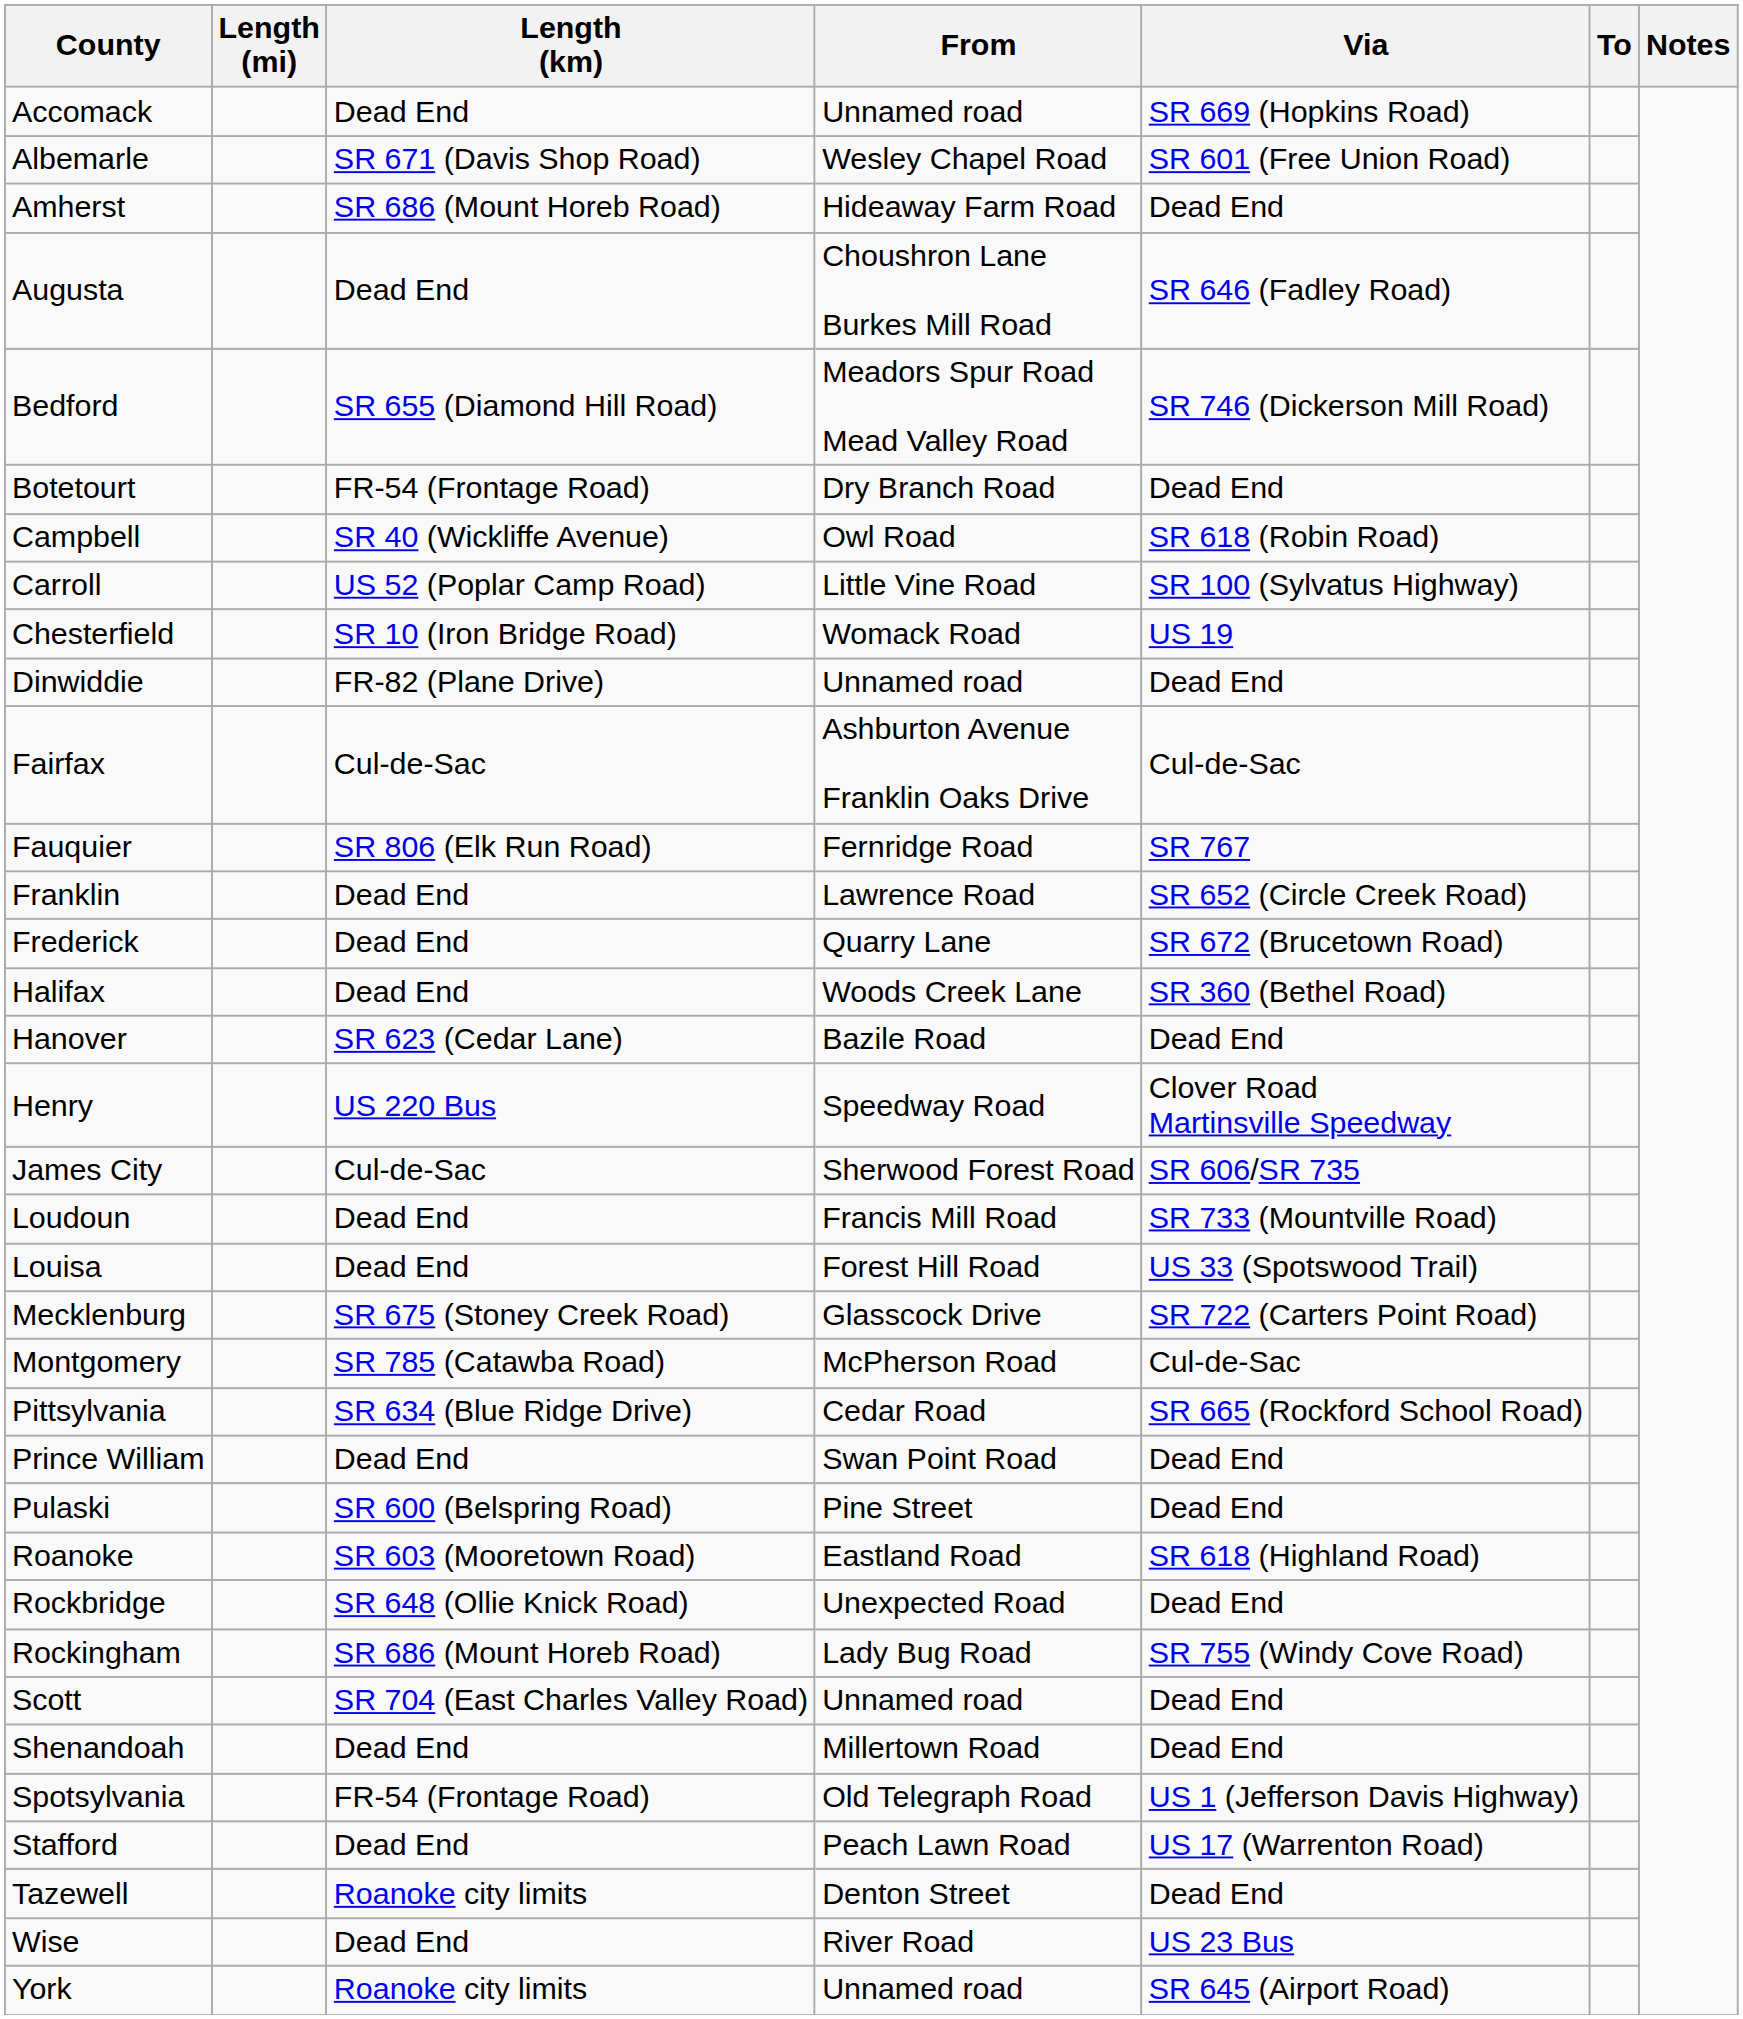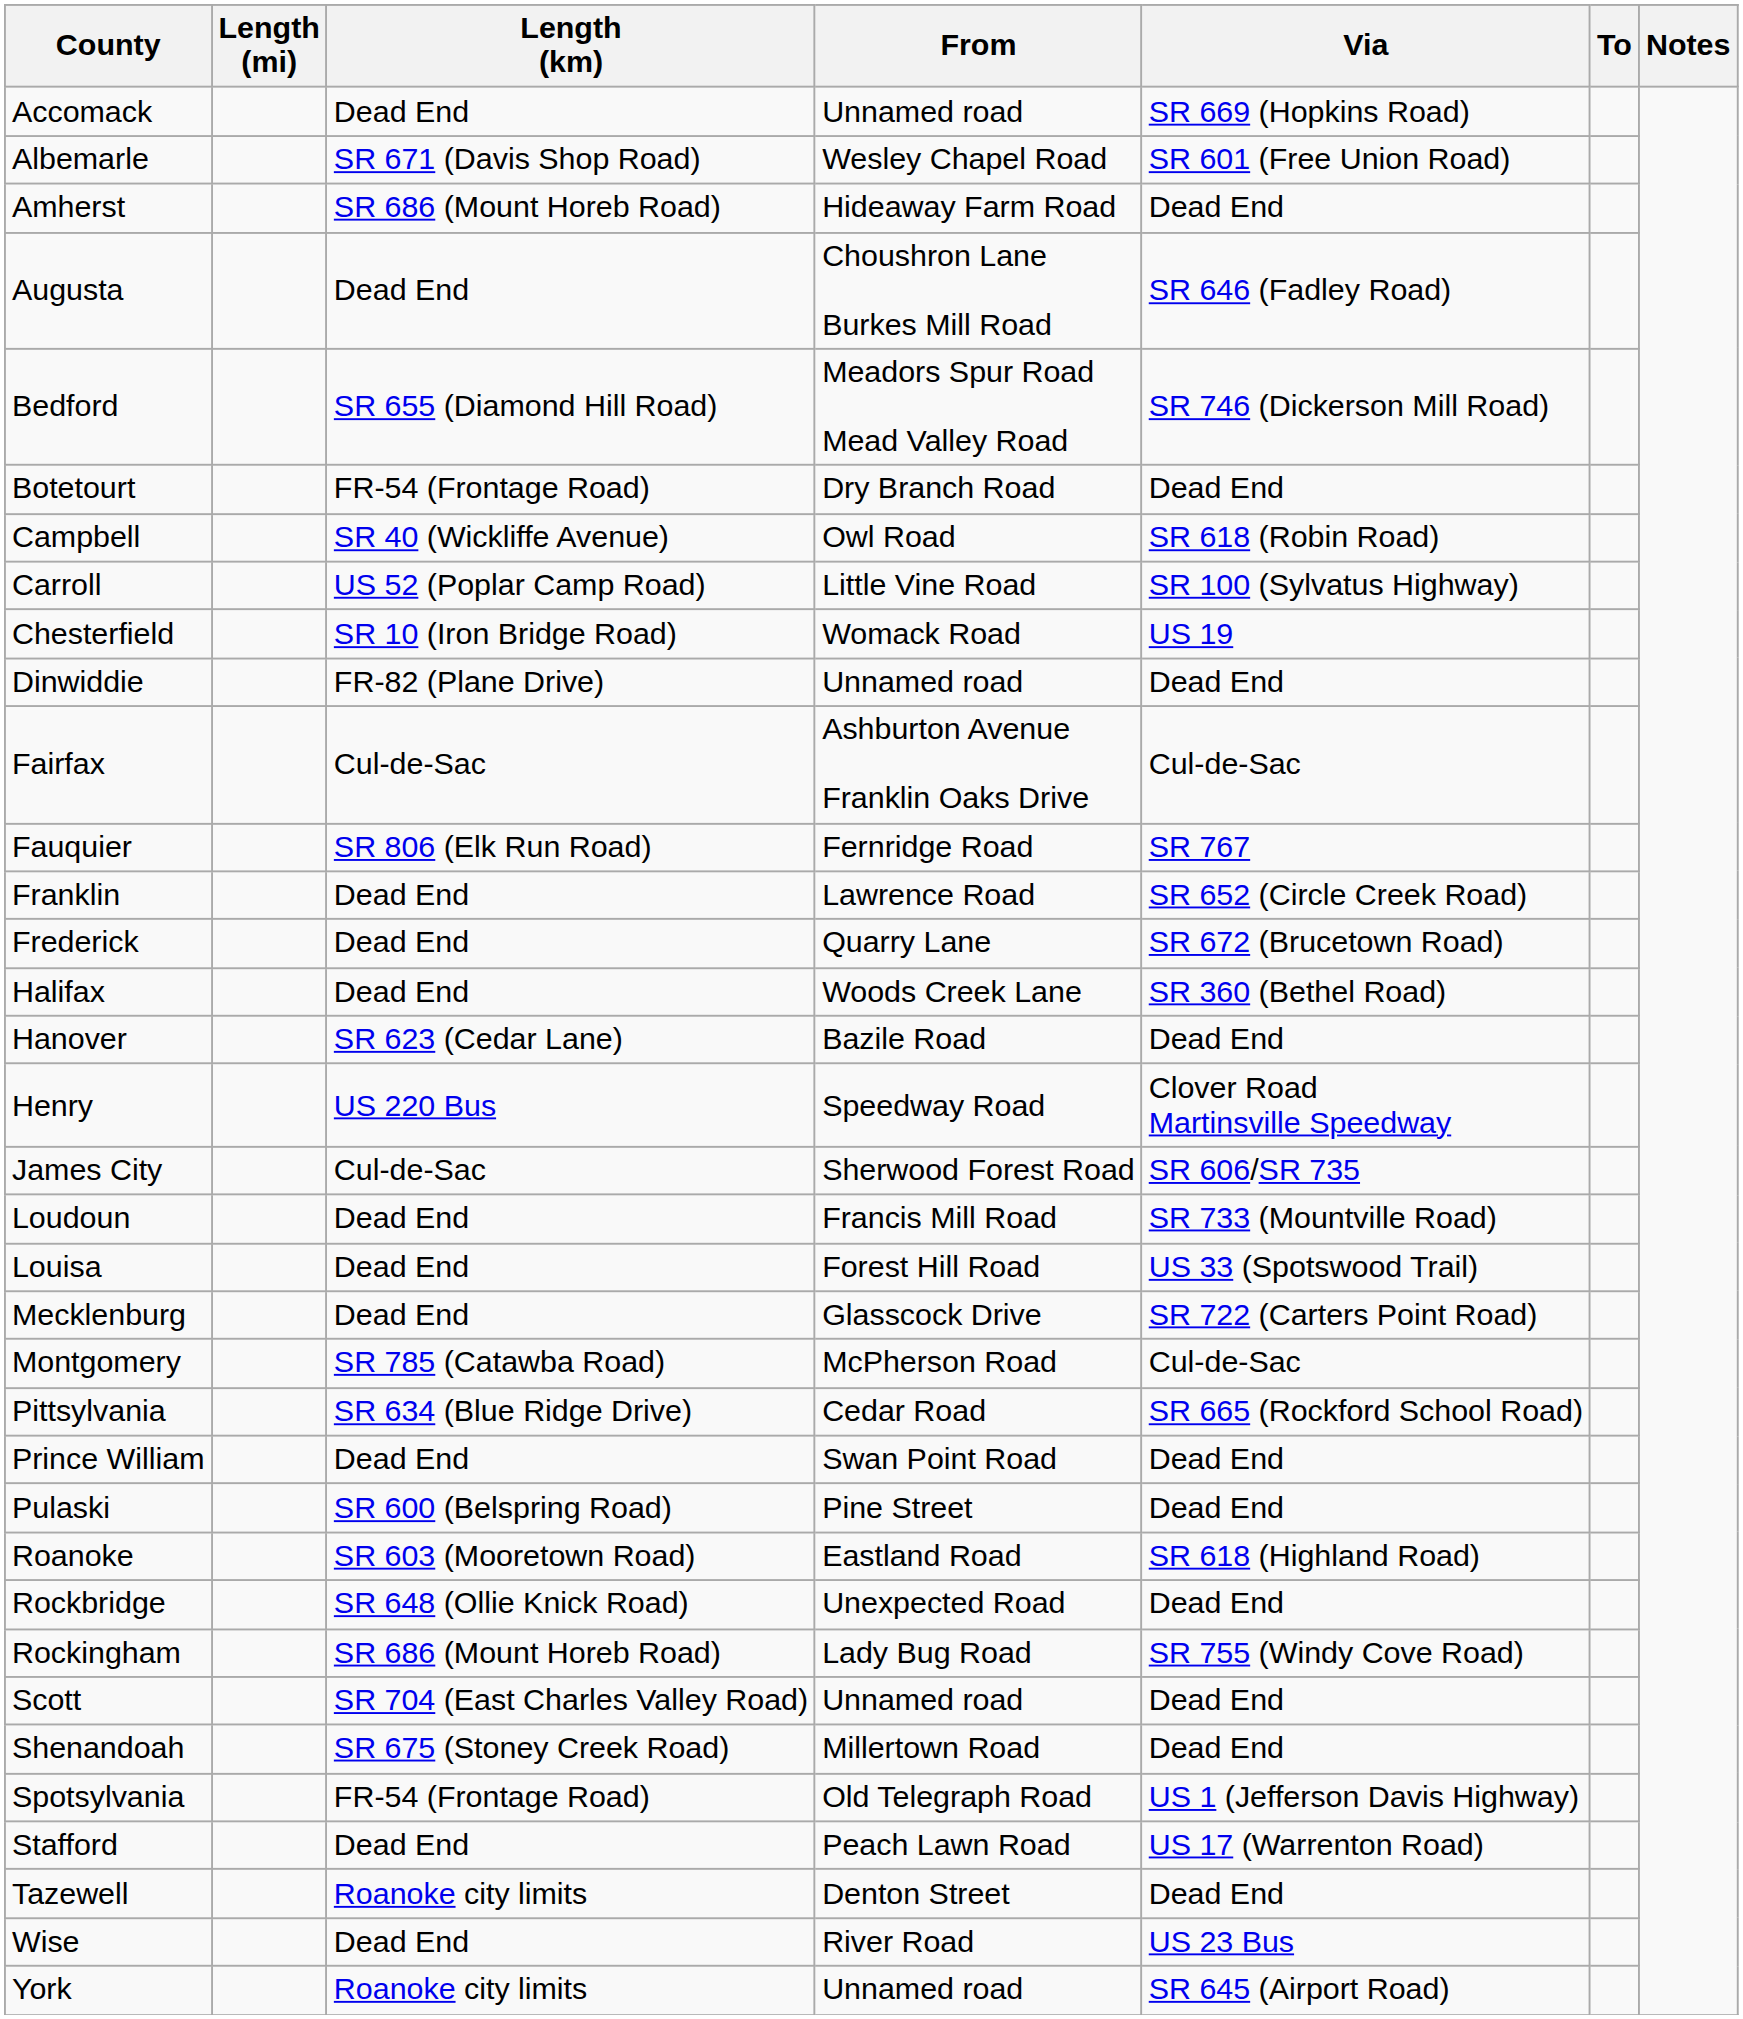(532, 1314) SR 675 (Stoney Creek Road) -> (401, 1314) Dead End
(401, 1748) Dead End -> (532, 1748) SR 675 (Stoney Creek Road)
